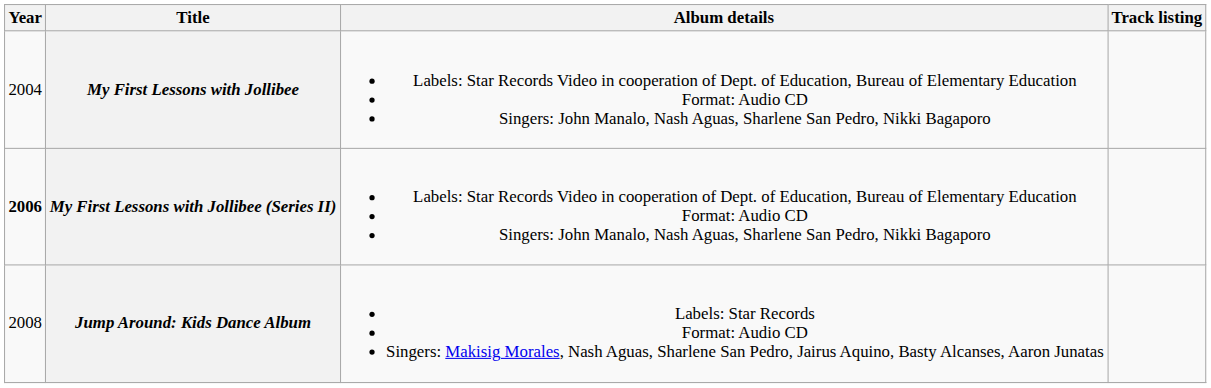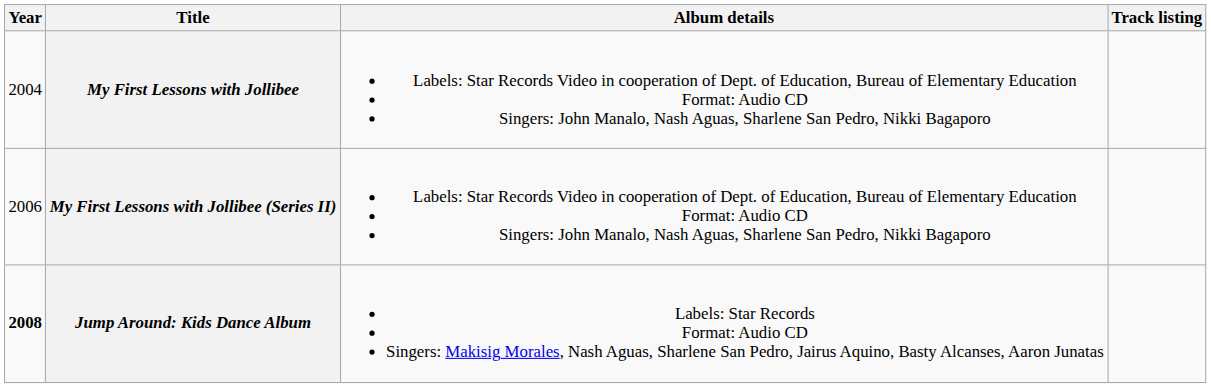(25, 206) bold -> (25, 206) normal
(25, 323) normal -> (25, 323) bold
